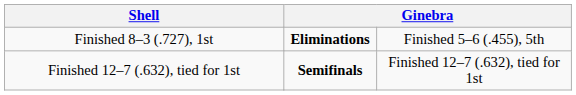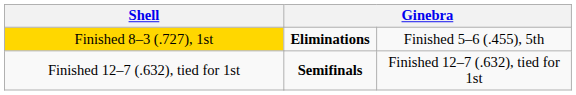(144, 39) no background -> (144, 39) gold background
